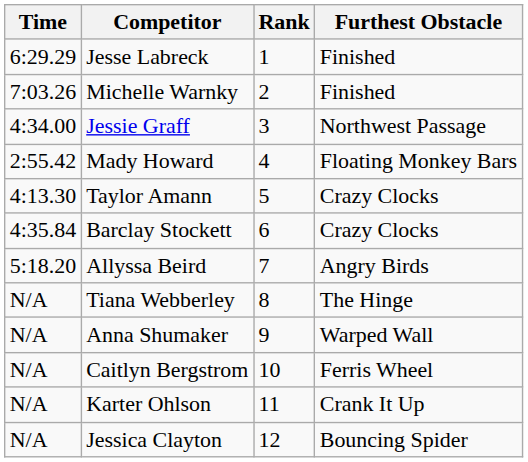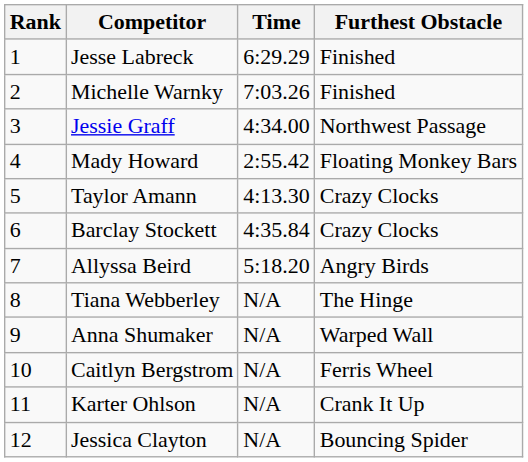columns swapped: (284, 21) <-> (43, 21)
